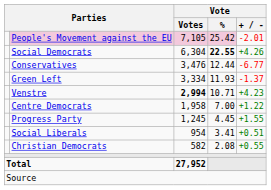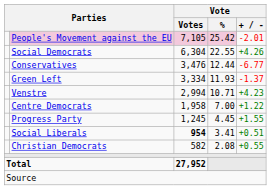(222, 52) bold -> (222, 52) normal
(193, 92) bold -> (193, 92) normal
(198, 133) normal -> (198, 133) bold
